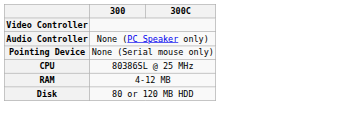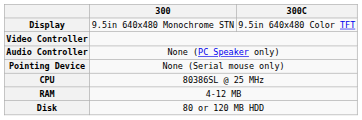+ row: (47, 25)
